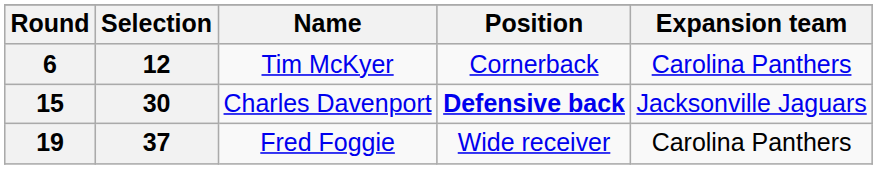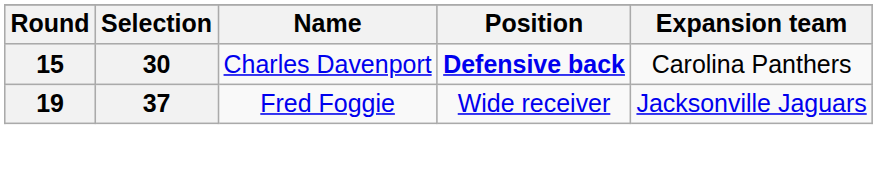- row: (50, 63)
(752, 103) Jacksonville Jaguars -> (752, 63) Carolina Panthers
(752, 143) Carolina Panthers -> (752, 103) Jacksonville Jaguars
